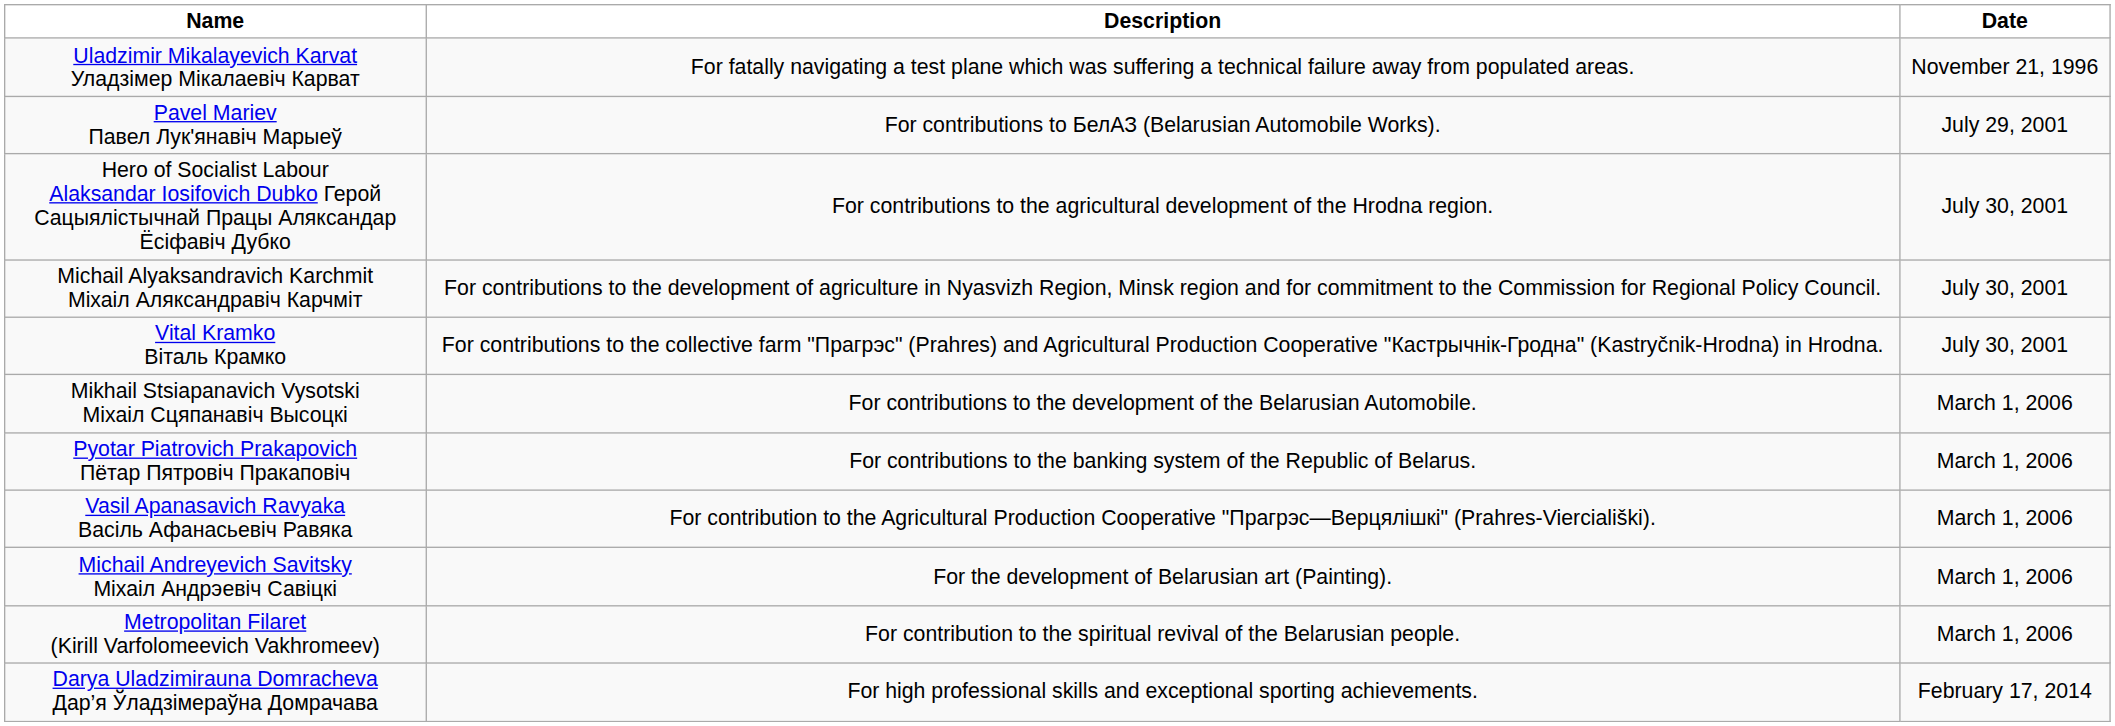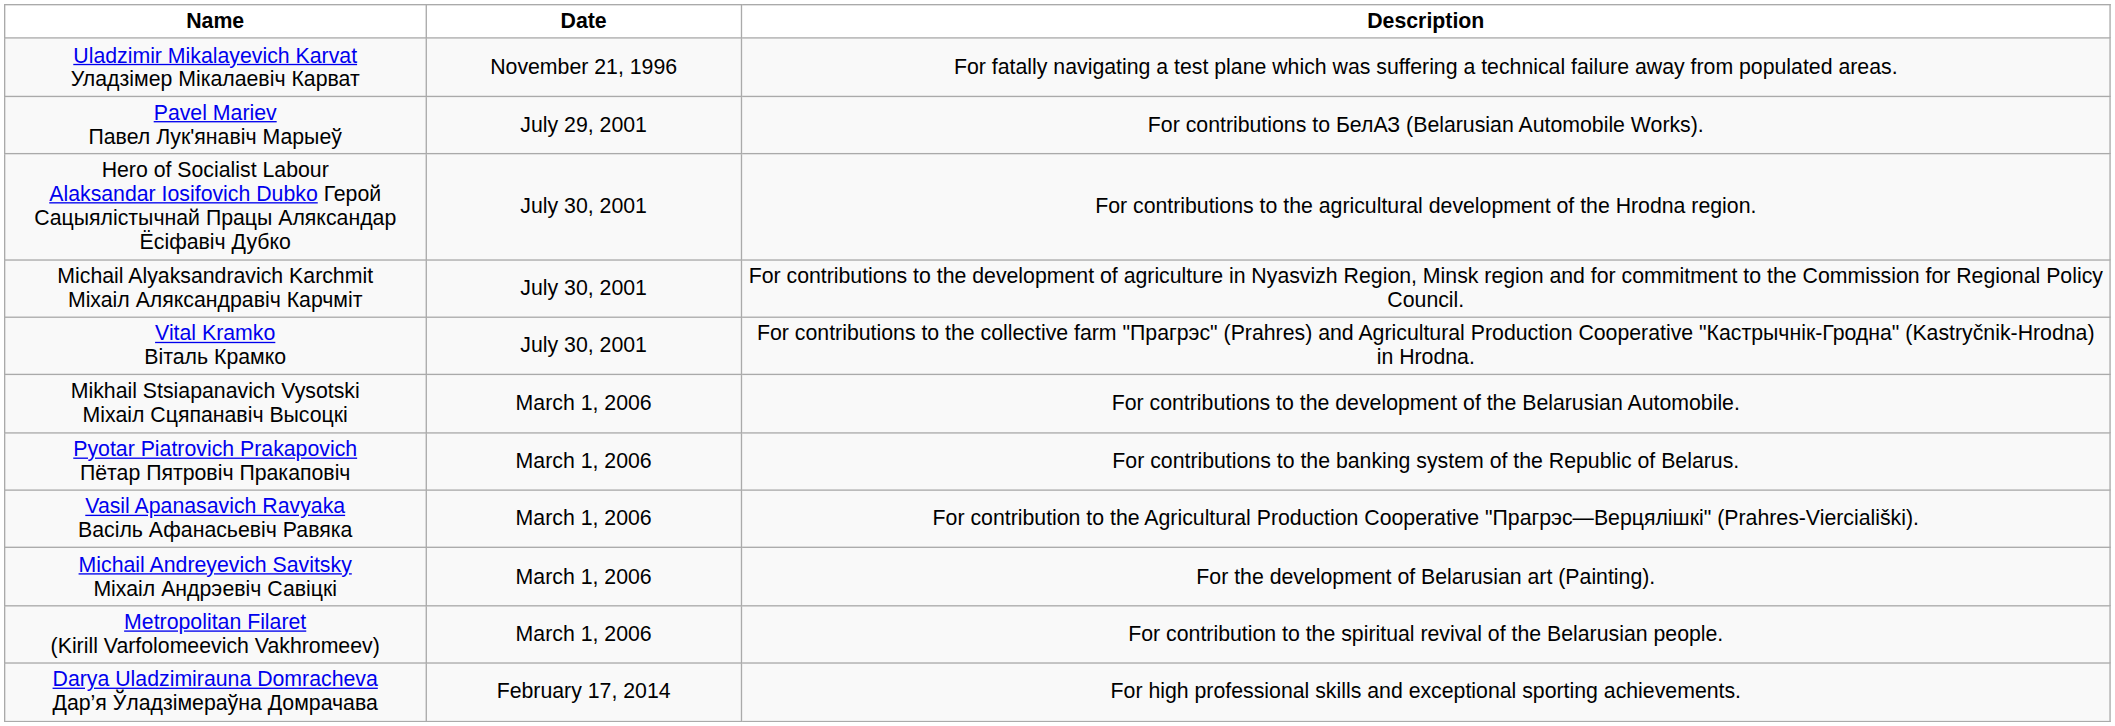columns swapped: (2005, 21) <-> (1163, 21)
